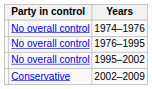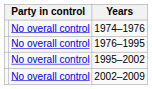(41, 76) Conservative -> (51, 76) No overall control
